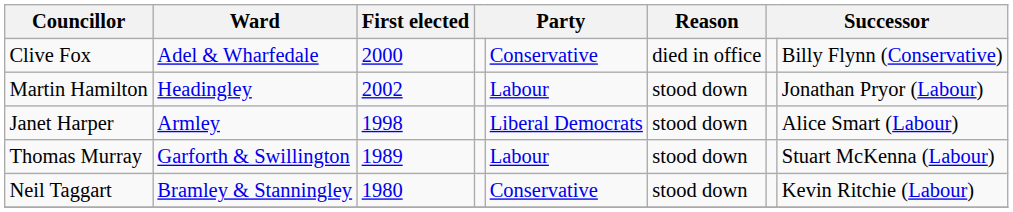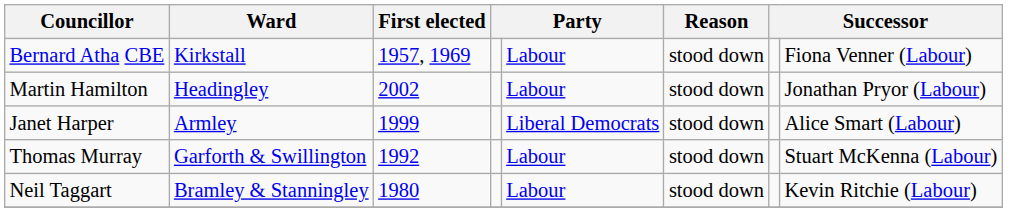+ row: (87, 55)
- row: (50, 55)
(382, 123) 1998 -> (399, 123) 1999
(382, 156) 1989 -> (399, 156) 1992
(544, 190) Conservative -> (536, 190) Labour
